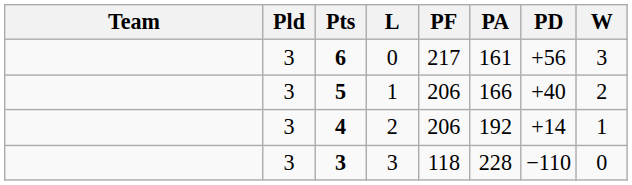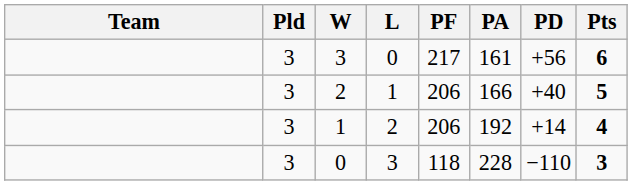columns swapped: (602, 22) <-> (341, 22)
